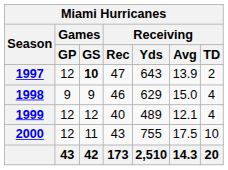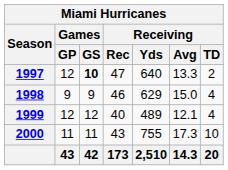(151, 74) 643 -> (151, 74) 640
(185, 74) 13.9 -> (185, 74) 13.3
(67, 134) 12 -> (67, 134) 11
(185, 134) 17.5 -> (185, 134) 17.3
